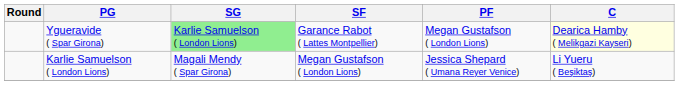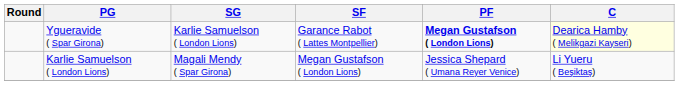(216, 36) lightgreen background -> (216, 36) no background
(468, 36) normal -> (471, 36) bold
